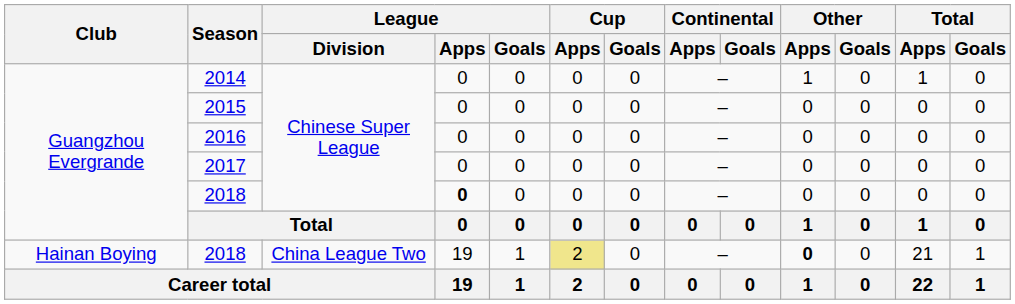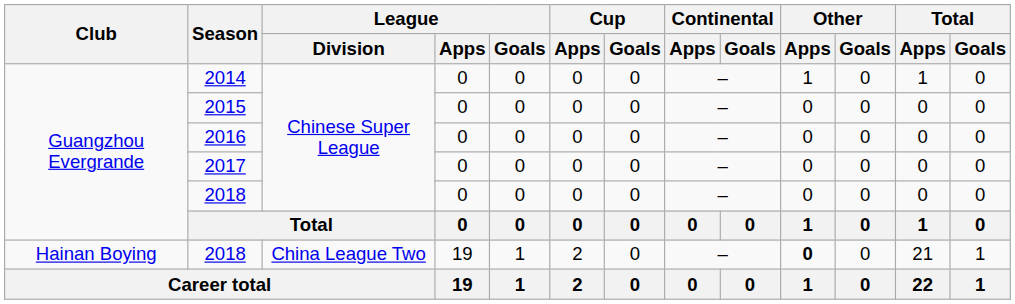(462, 195) bold -> (462, 195) normal
(577, 254) khaki background -> (577, 254) no background
